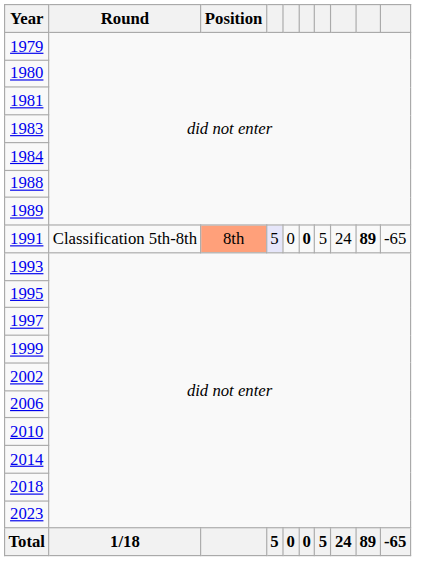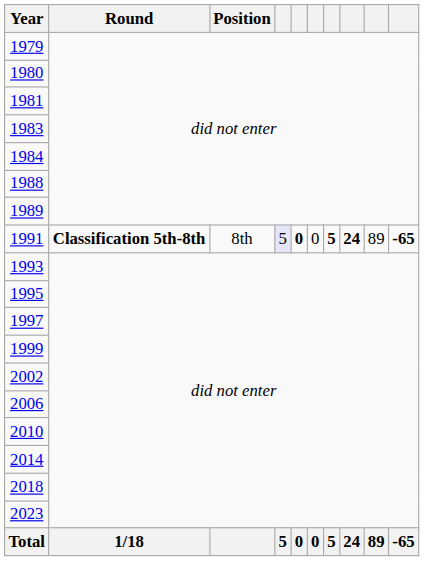(125, 239) normal -> (129, 239) bold
(234, 239) lightsalmon background -> (242, 239) no background
(291, 239) normal -> (299, 239) bold
(307, 239) bold -> (315, 239) normal
(323, 239) normal -> (331, 239) bold
(343, 239) normal -> (352, 239) bold
(368, 239) bold -> (376, 239) normal
(395, 239) normal -> (403, 239) bold
